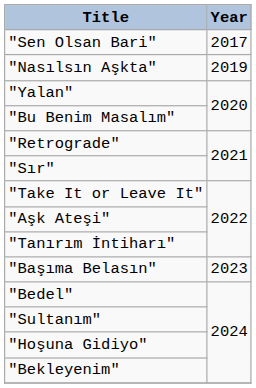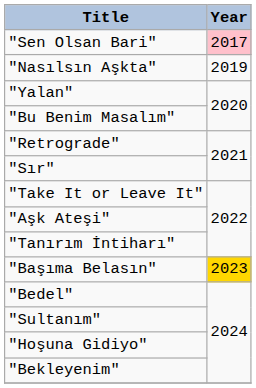(229, 42) no background -> (229, 42) pink background
(229, 269) no background -> (229, 269) gold background
